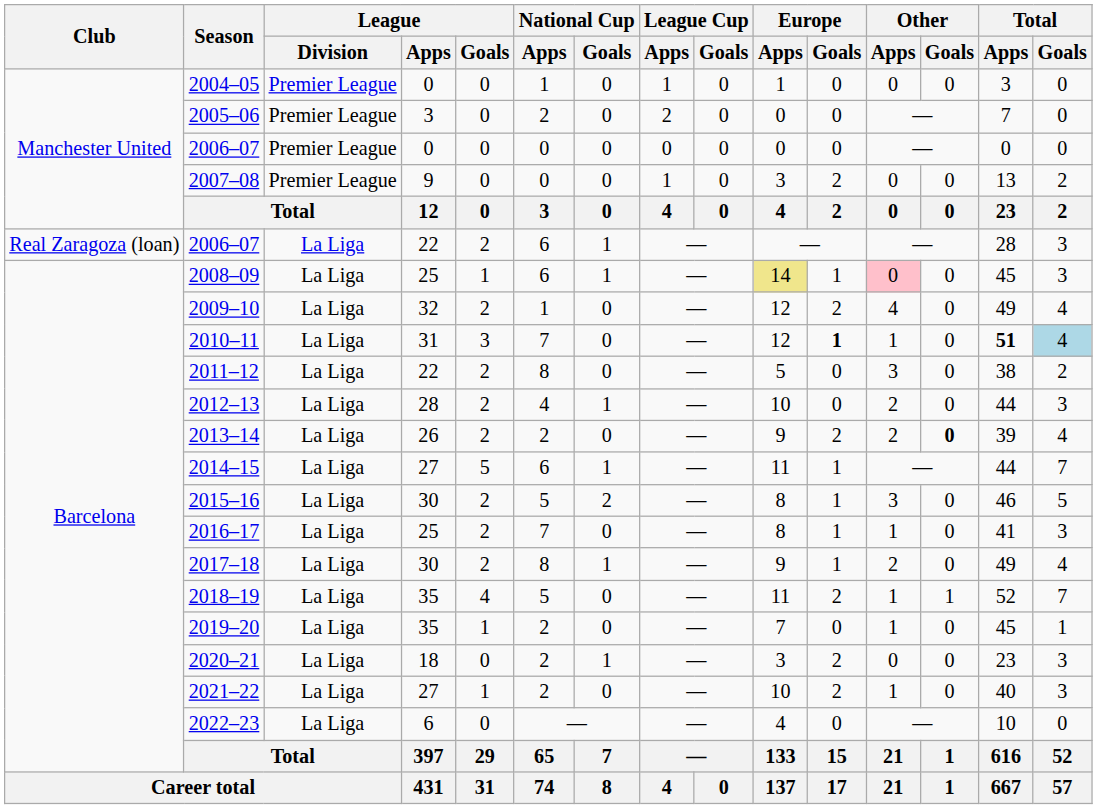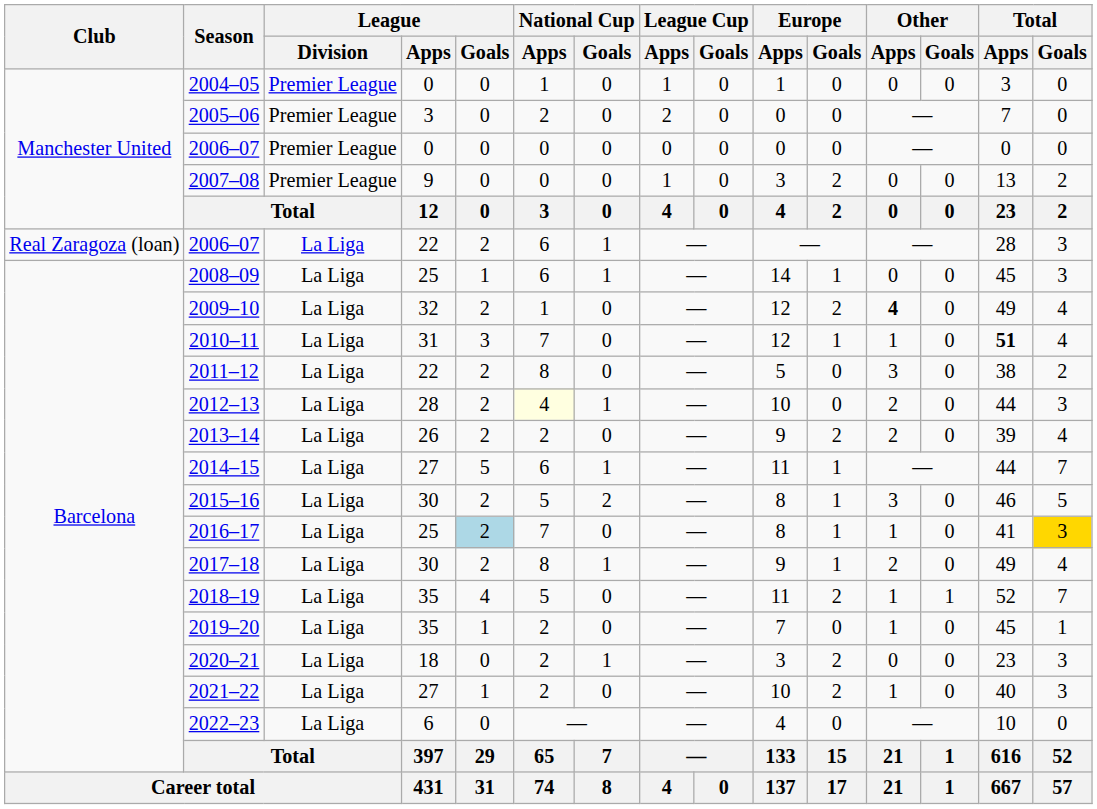(780, 276) khaki background -> (780, 276) no background
(893, 276) pink background -> (893, 276) no background
(893, 308) normal -> (893, 308) bold
(837, 340) bold -> (837, 340) normal
(1062, 340) lightblue background -> (1062, 340) no background
(544, 404) no background -> (544, 404) lightyellow background
(950, 436) bold -> (950, 436) normal
(485, 532) no background -> (485, 532) lightblue background
(1062, 532) no background -> (1062, 532) gold background
